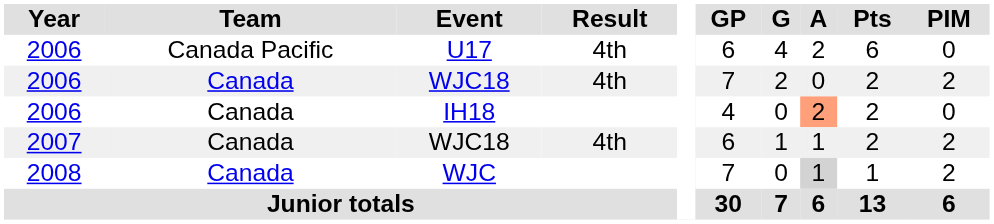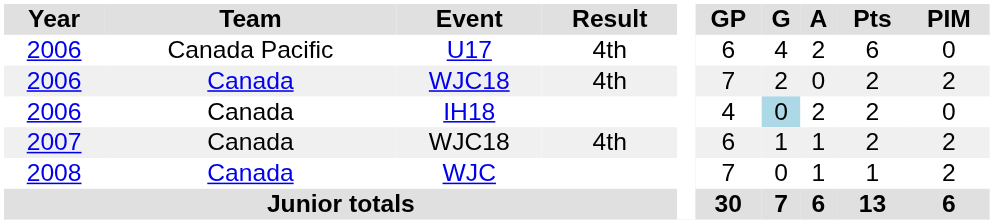(781, 111) no background -> (781, 111) lightblue background
(818, 111) lightsalmon background -> (818, 111) no background
(818, 173) lightgrey background -> (818, 173) no background
